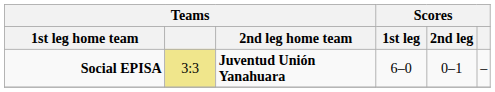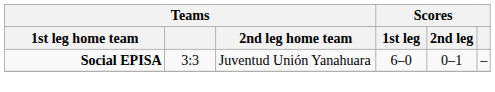(190, 68) khaki background -> (190, 60) no background
(267, 68) bold -> (295, 60) normal
